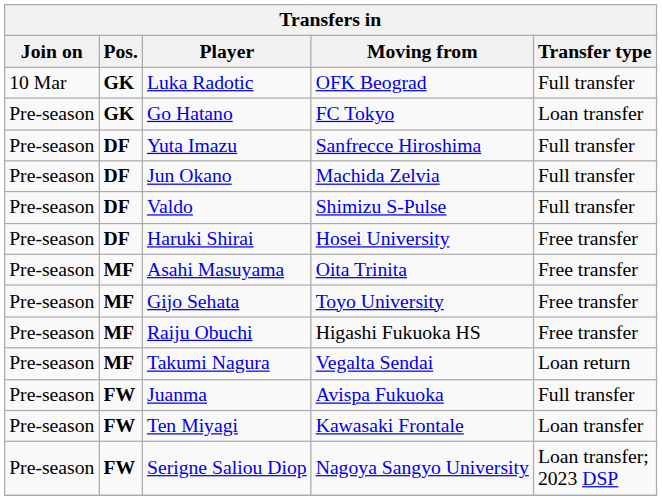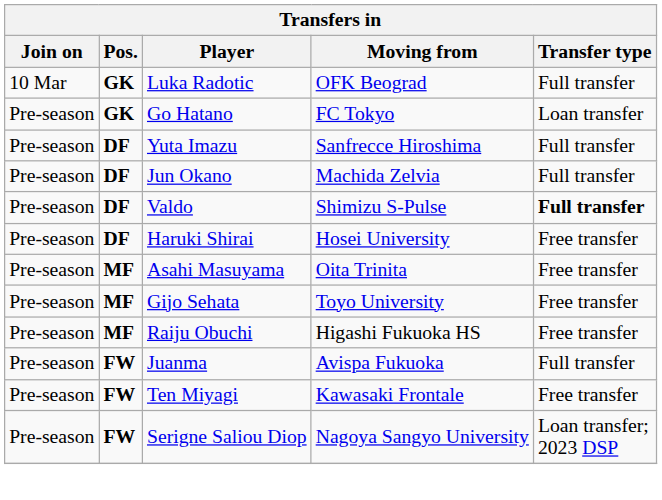(586, 207) normal -> (591, 207) bold
- row: (208, 363)
(591, 425) Loan transfer -> (588, 394) Free transfer
